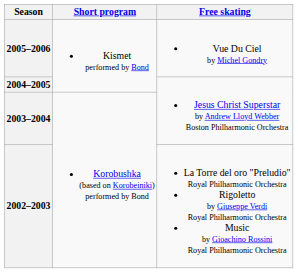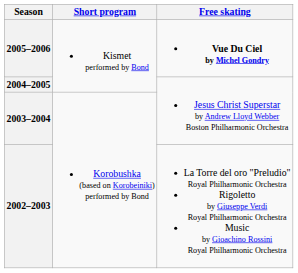(225, 54) normal -> (225, 54) bold
